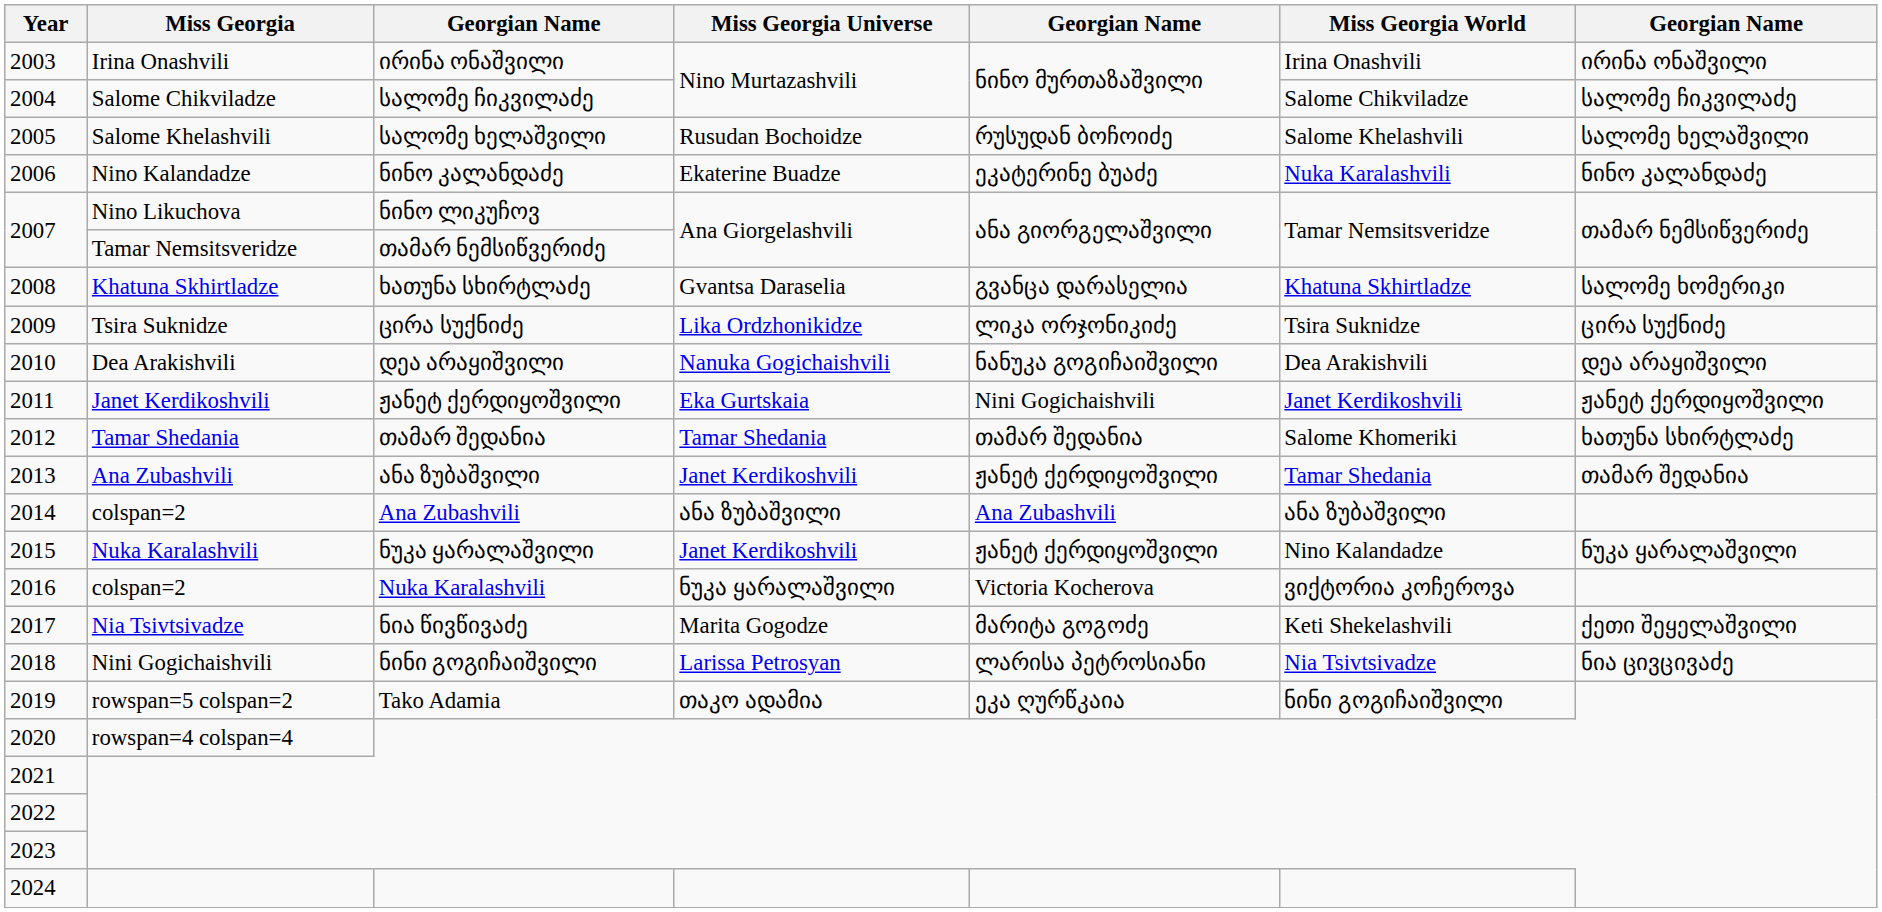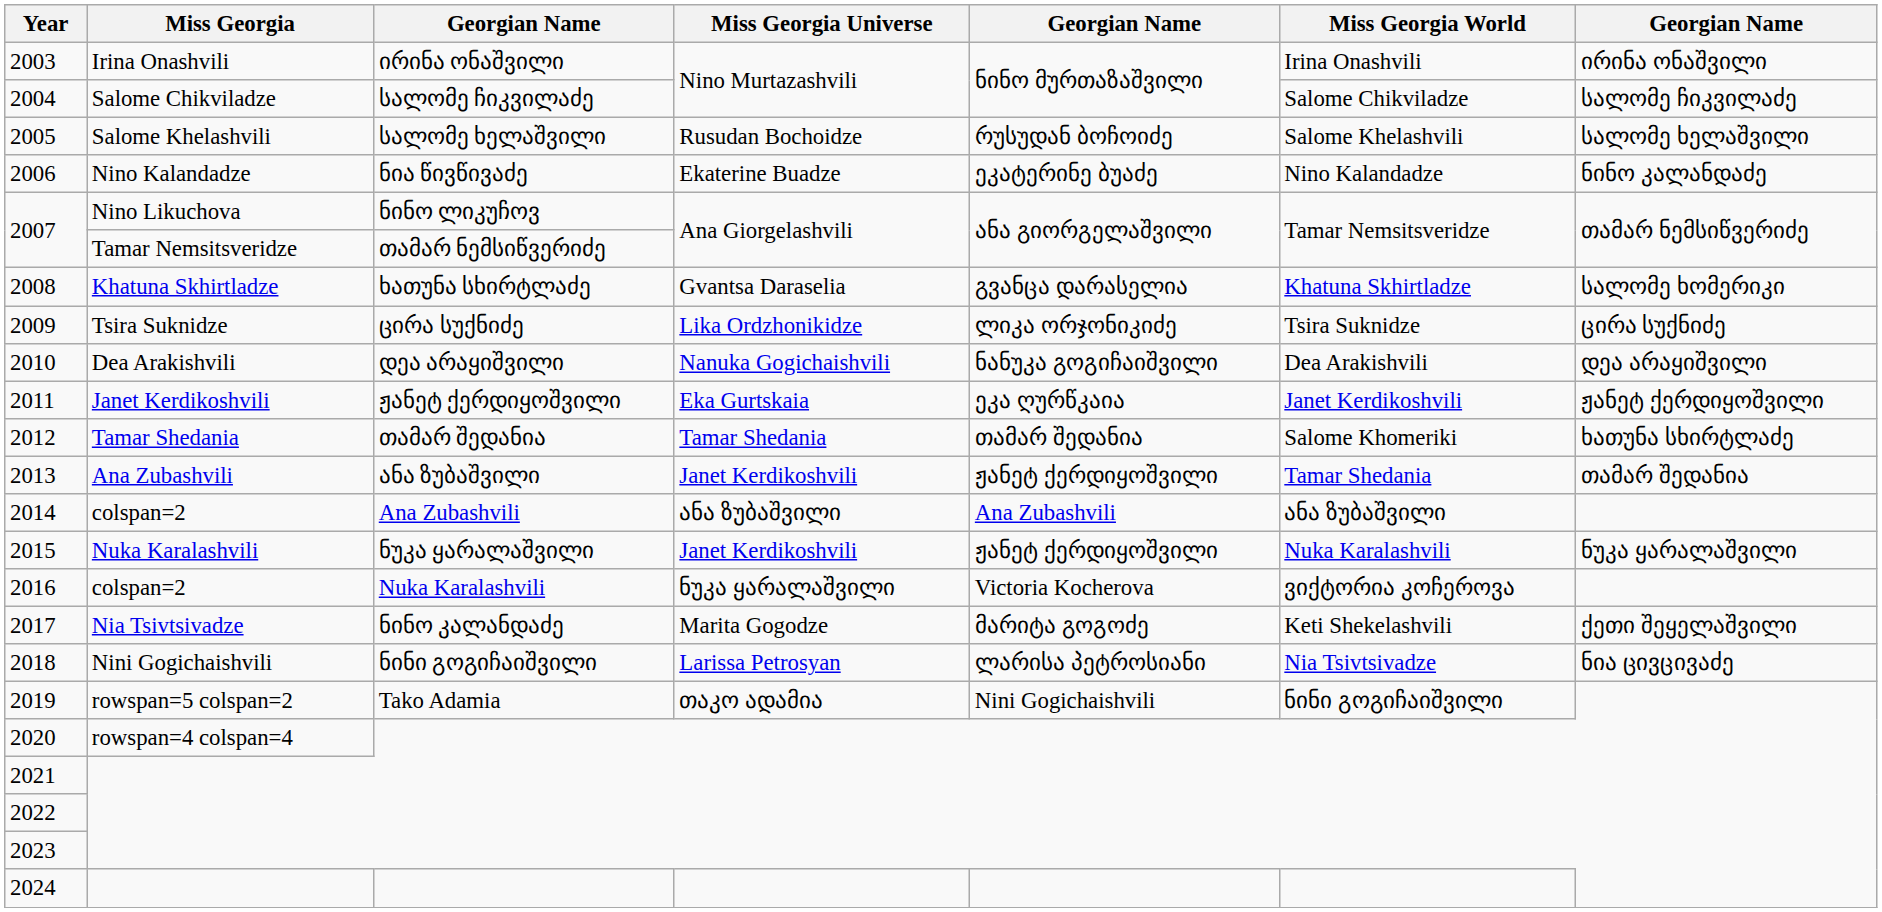(472, 173) ნინო კალანდაძე -> (454, 173) ნია წივწივაძე
(1368, 173) Nuka Karalashvili -> (1364, 173) Nino Kalandadze
(1065, 399) Nini Gogichaishvili -> (1050, 399) ეკა ღურწკაია
(1364, 549) Nino Kalandadze -> (1368, 549) Nuka Karalashvili
(454, 624) ნია წივწივაძე -> (472, 624) ნინო კალანდაძე
(1050, 700) ეკა ღურწკაია -> (1065, 700) Nini Gogichaishvili
